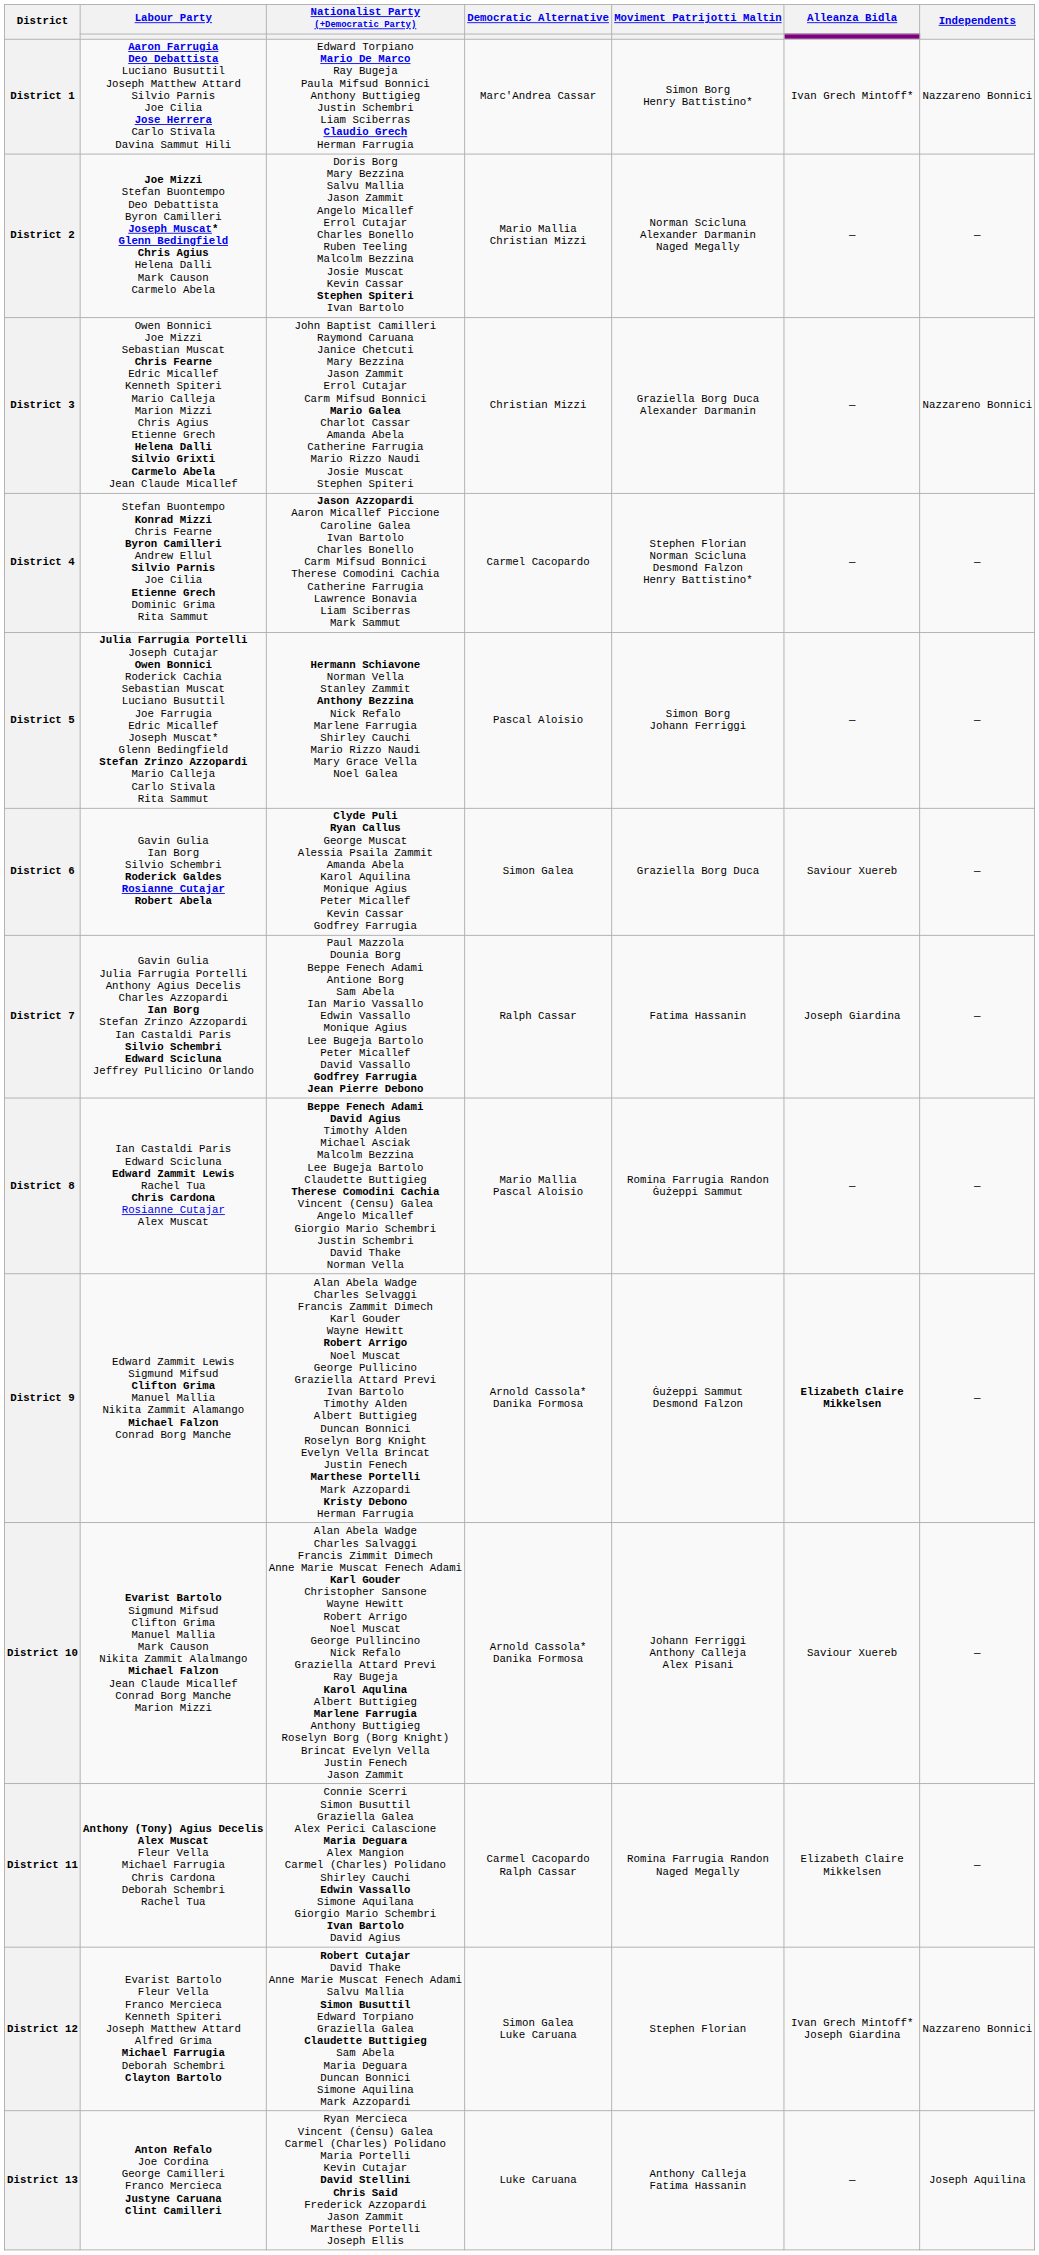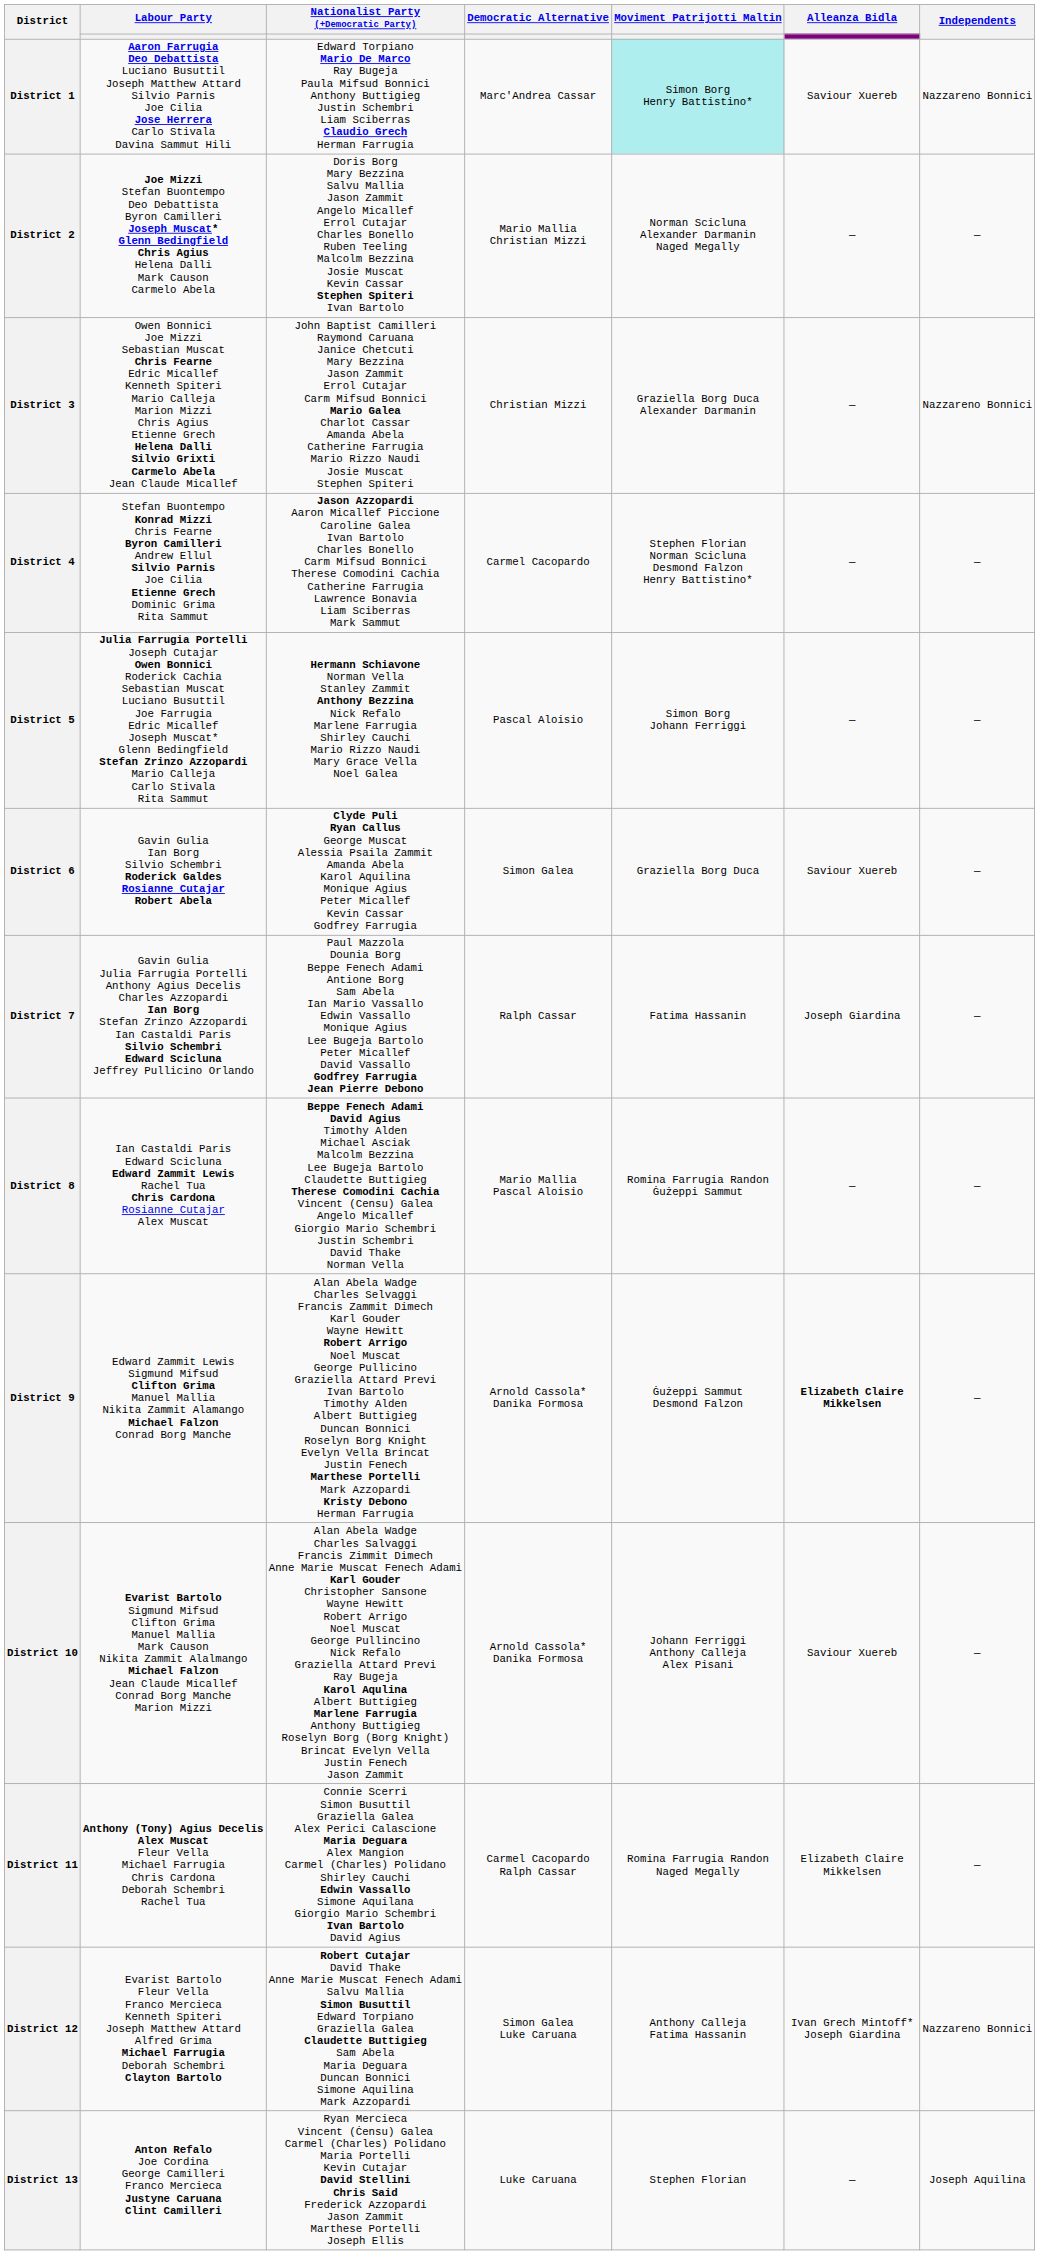(698, 97) no background -> (698, 97) paleturquoise background
(852, 97) Ivan Grech Mintoff* -> (852, 97) Saviour Xuereb
(698, 2029) Stephen Florian -> (698, 2029) Anthony Calleja Fatima Hassanin
(698, 2181) Anthony Calleja Fatima Hassanin -> (698, 2181) Stephen Florian
